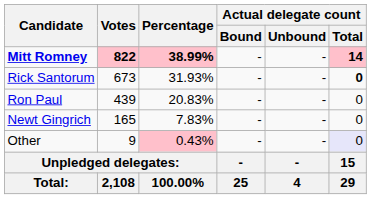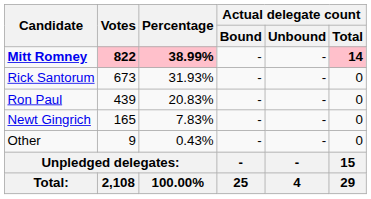(359, 78) bold -> (359, 78) normal
(195, 141) pink background -> (195, 141) no background
(359, 141) lavender background -> (359, 141) no background
